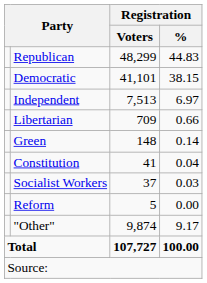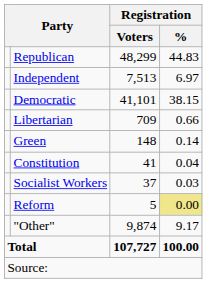rows swapped: (45, 78) <-> (46, 99)
(187, 204) no background -> (187, 204) khaki background
